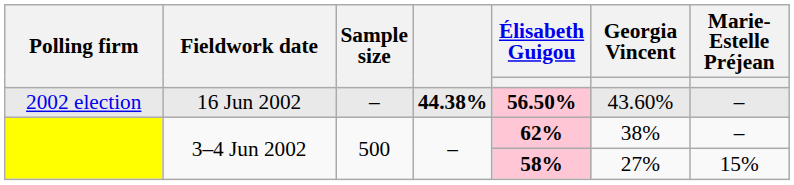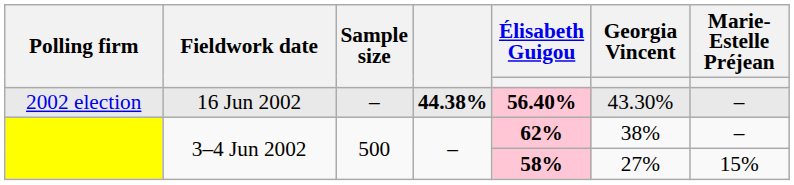(542, 103) 56.50% -> (542, 103) 56.40%
(640, 103) 43.60% -> (640, 103) 43.30%
